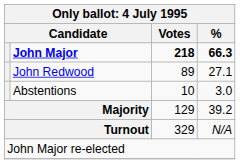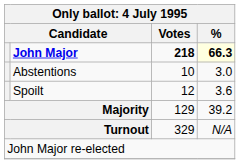(220, 53) no background -> (220, 53) lightyellow background
- row: (53, 72)
+ row: (28, 91)
